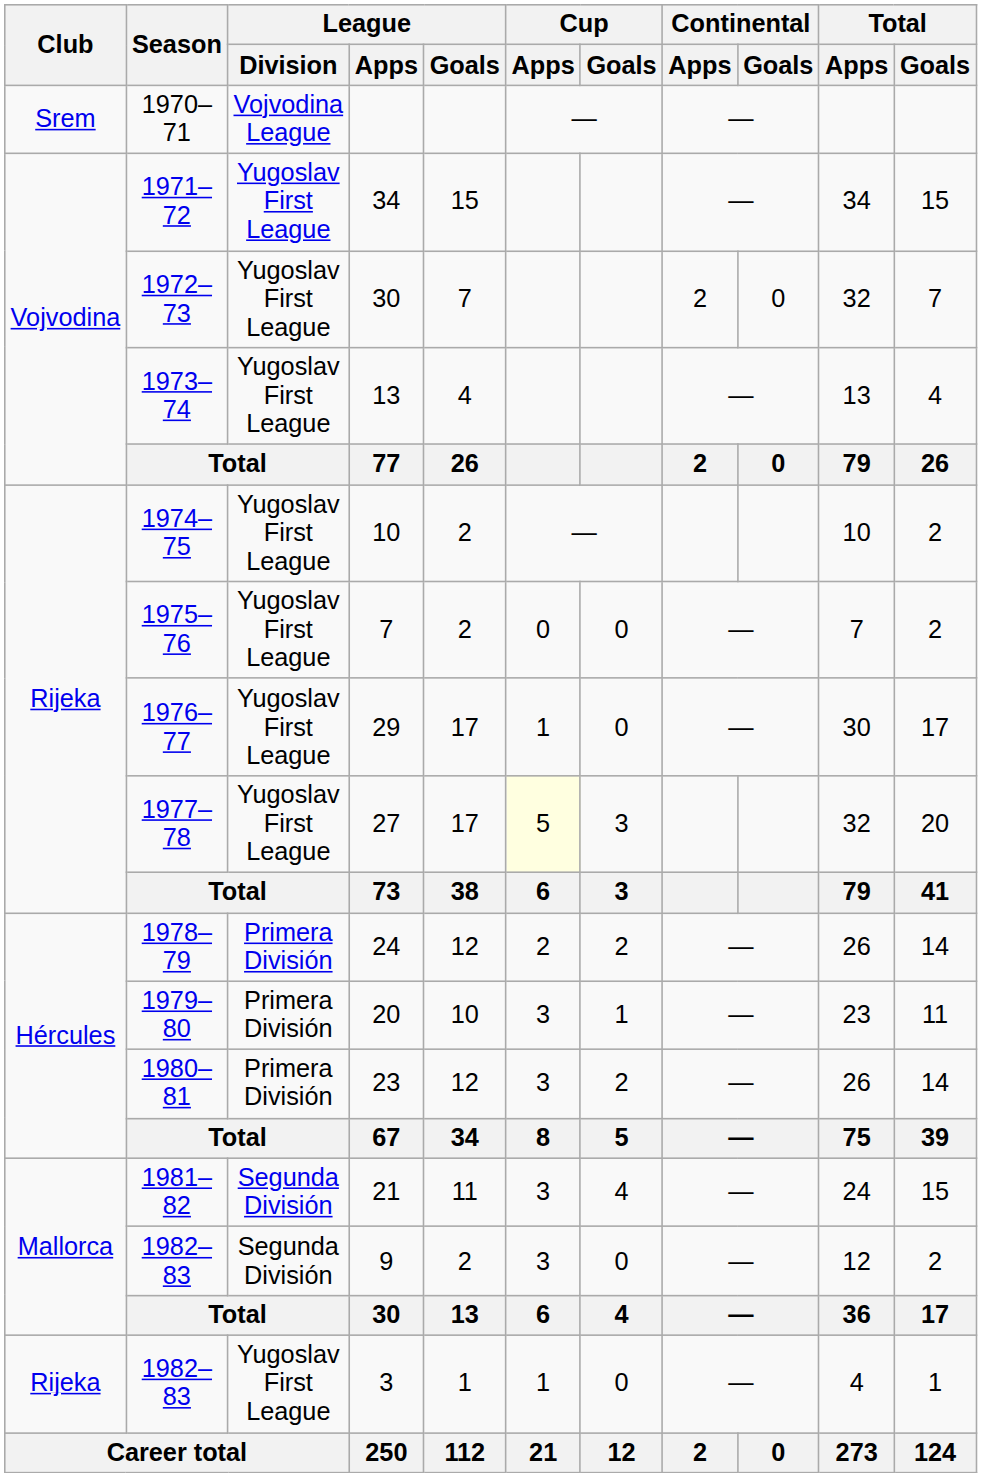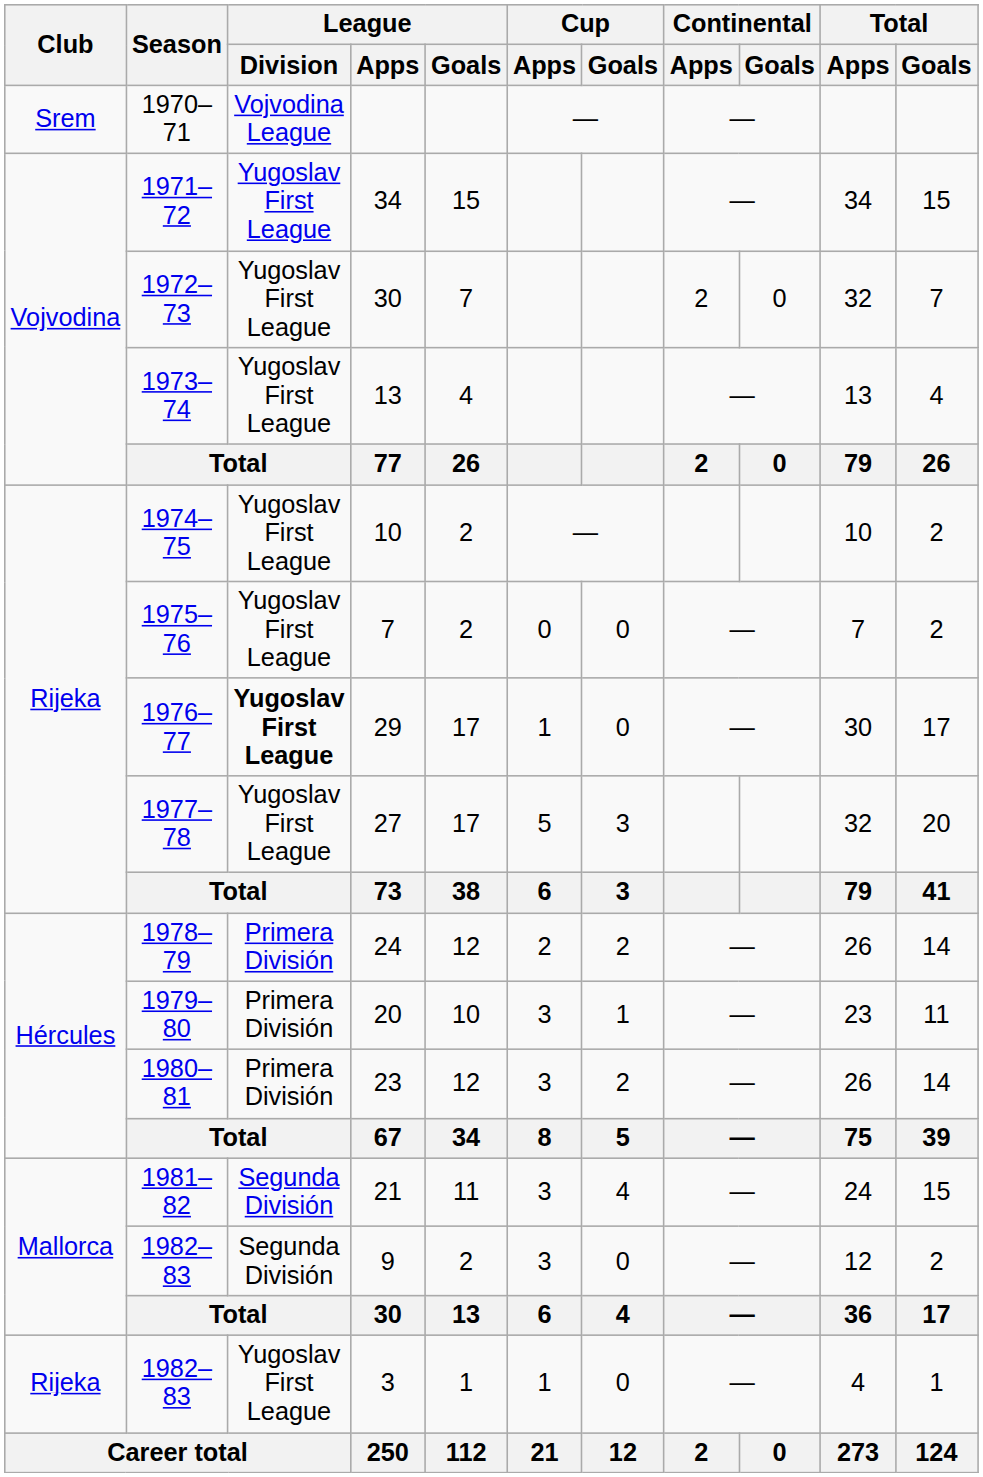(288, 726) normal -> (289, 726) bold
(543, 823) lightyellow background -> (545, 823) no background
